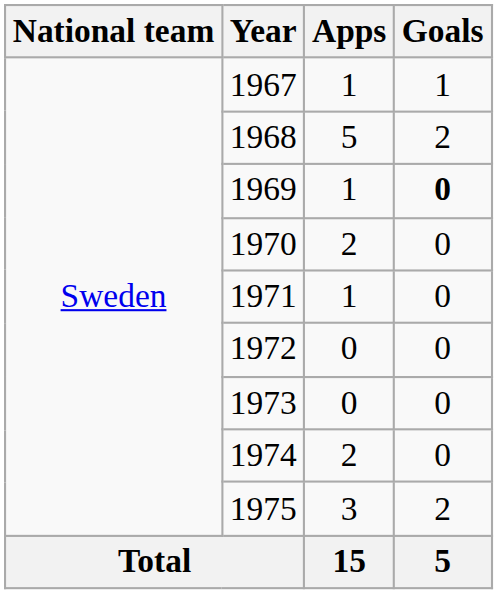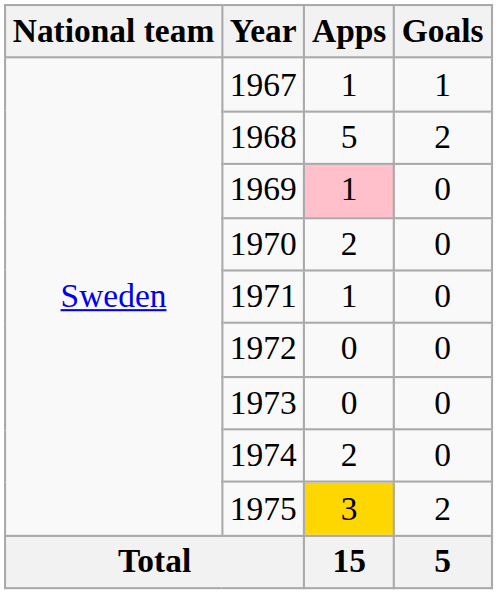(349, 190) no background -> (349, 190) pink background
(443, 190) bold -> (443, 190) normal
(349, 508) no background -> (349, 508) gold background
